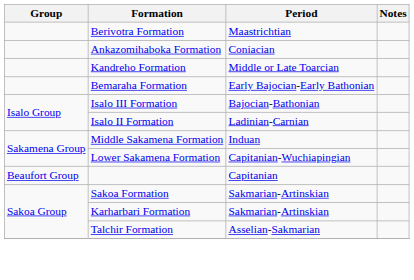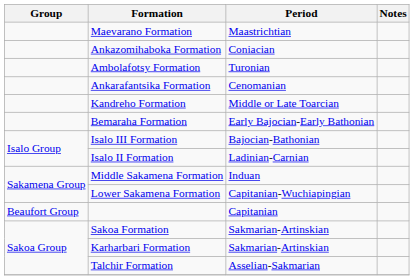- row: (137, 31)
+ row: (141, 31)
+ row: (146, 67)
+ row: (151, 85)
